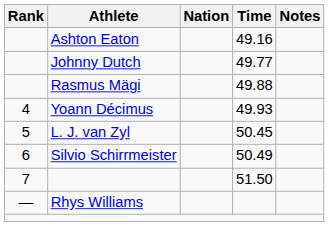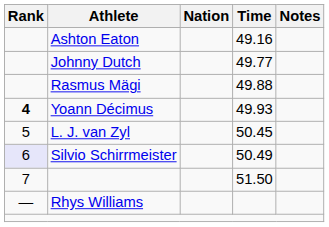(26, 109) normal -> (26, 109) bold
(26, 156) no background -> (26, 156) lavender background
